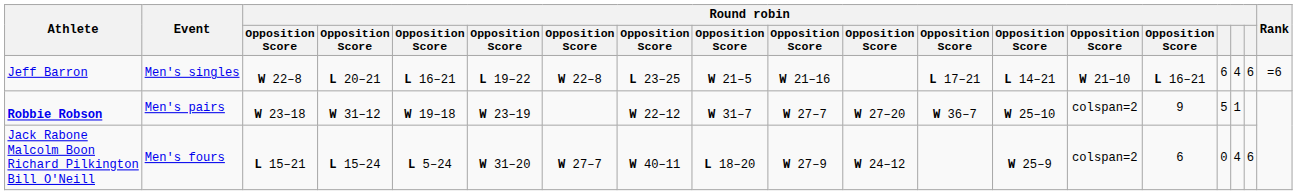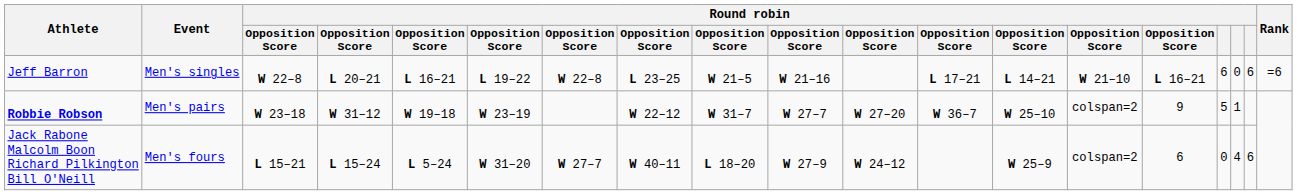(1237, 73) 4 -> (1237, 73) 0
